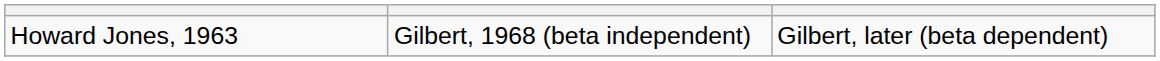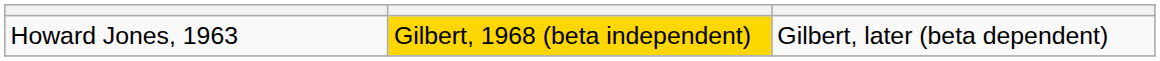(572, 35) no background -> (572, 35) gold background
